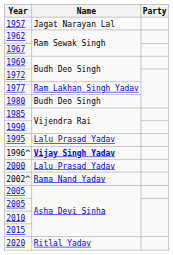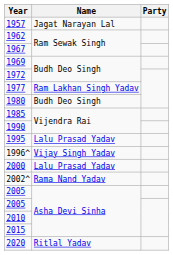(74, 153) bold -> (74, 153) normal
(16, 243) lightyellow background -> (16, 243) no background
